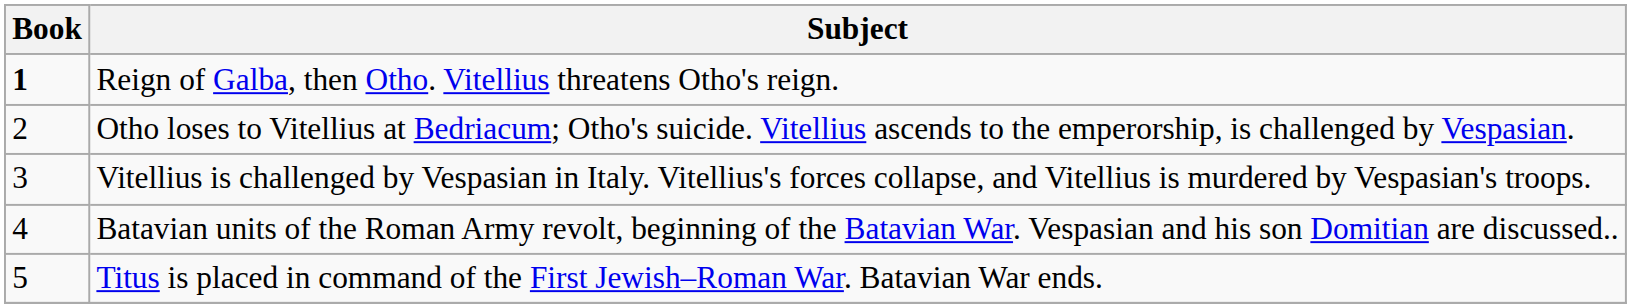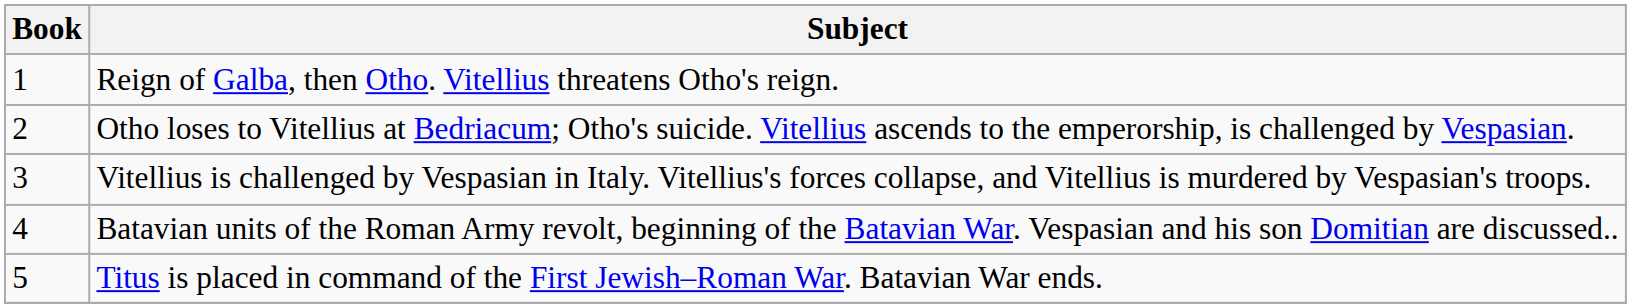(20, 79) bold -> (20, 79) normal
